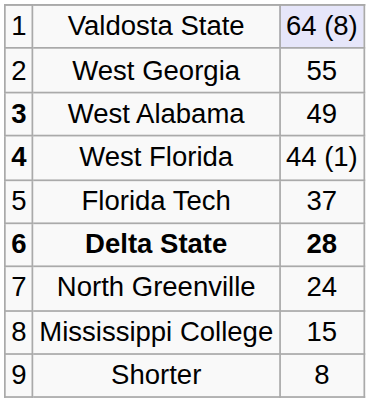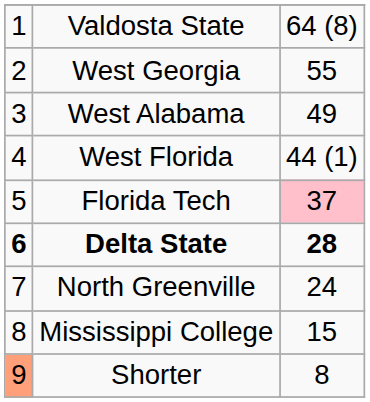(322, 26) lavender background -> (322, 26) no background
(19, 113) bold -> (19, 113) normal
(19, 157) bold -> (19, 157) normal
(322, 200) no background -> (322, 200) pink background
(19, 375) no background -> (19, 375) lightsalmon background
